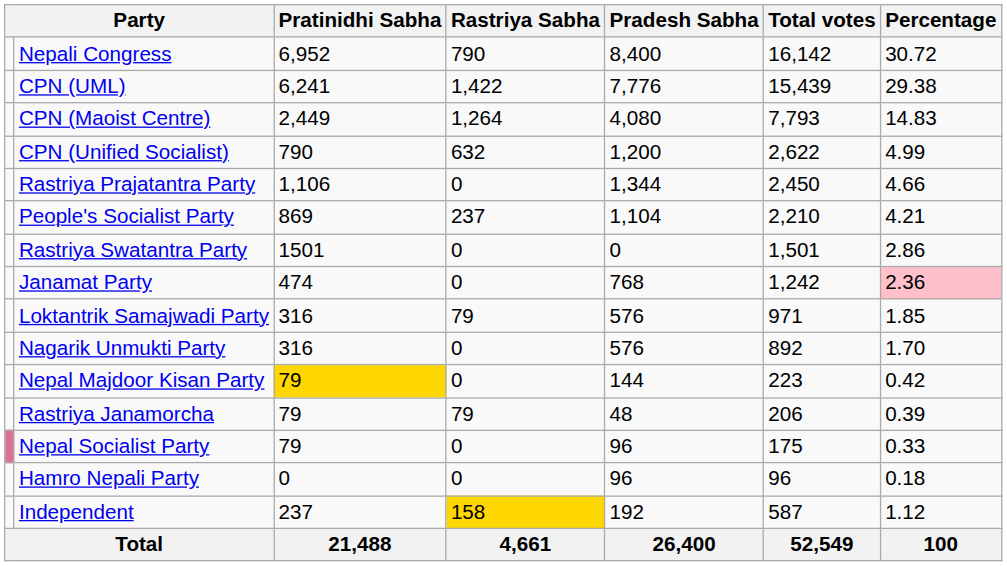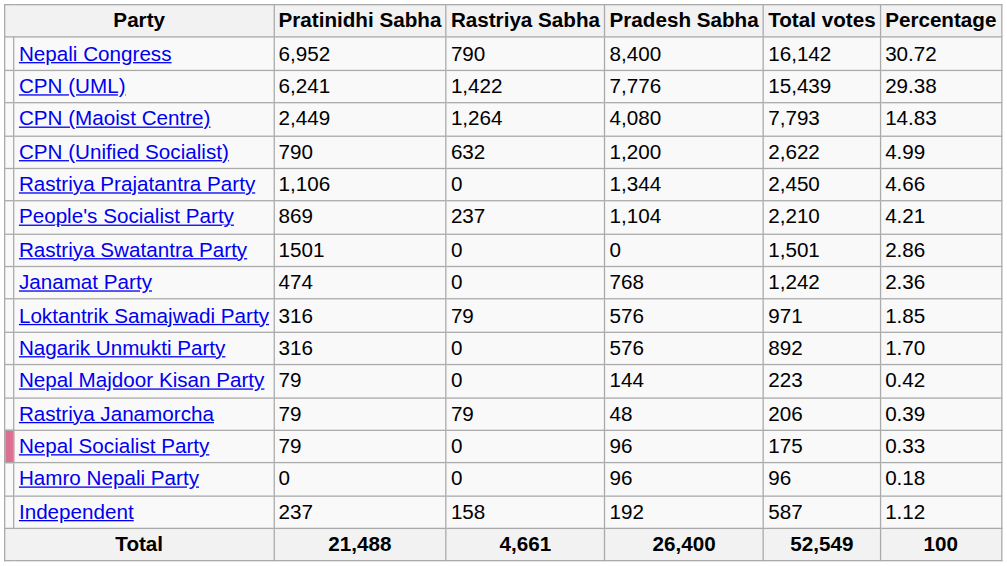(905, 282) pink background -> (905, 282) no background
(290, 380) gold background -> (290, 380) no background
(468, 511) gold background -> (468, 511) no background
